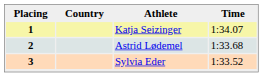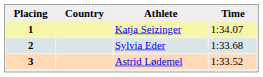(149, 45) Astrid Lødemel -> (140, 45) Sylvia Eder
(140, 61) Sylvia Eder -> (149, 61) Astrid Lødemel
